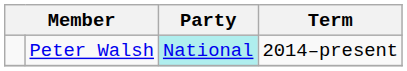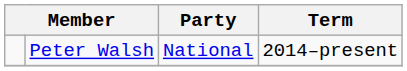(208, 51) paleturquoise background -> (208, 51) no background
